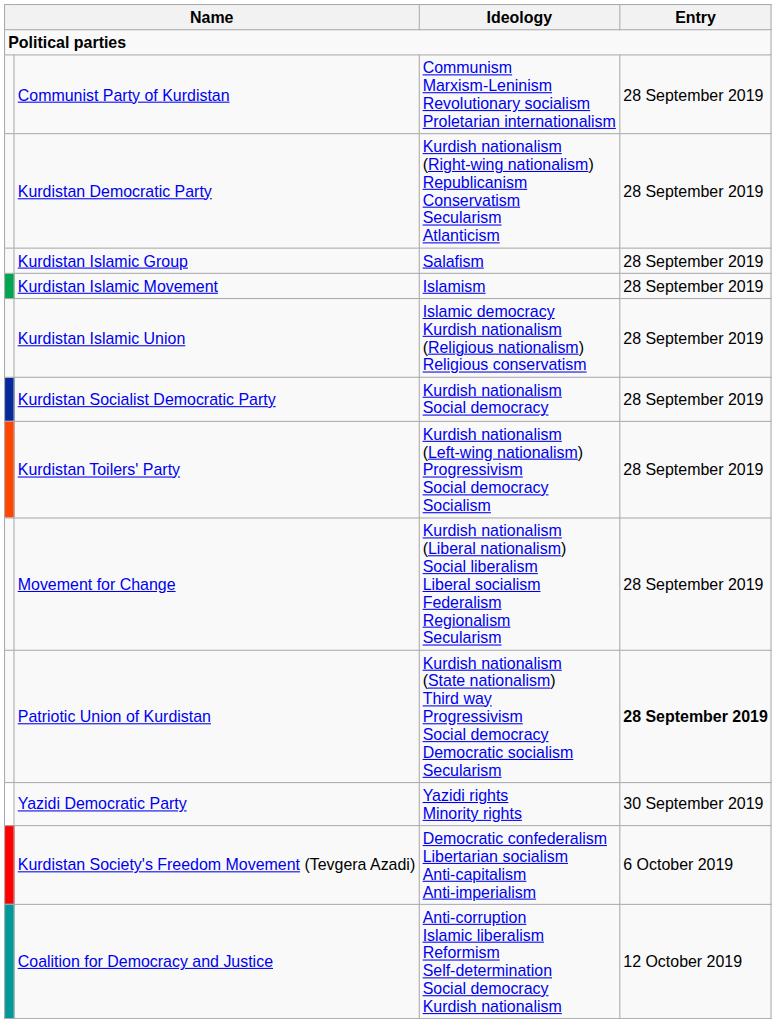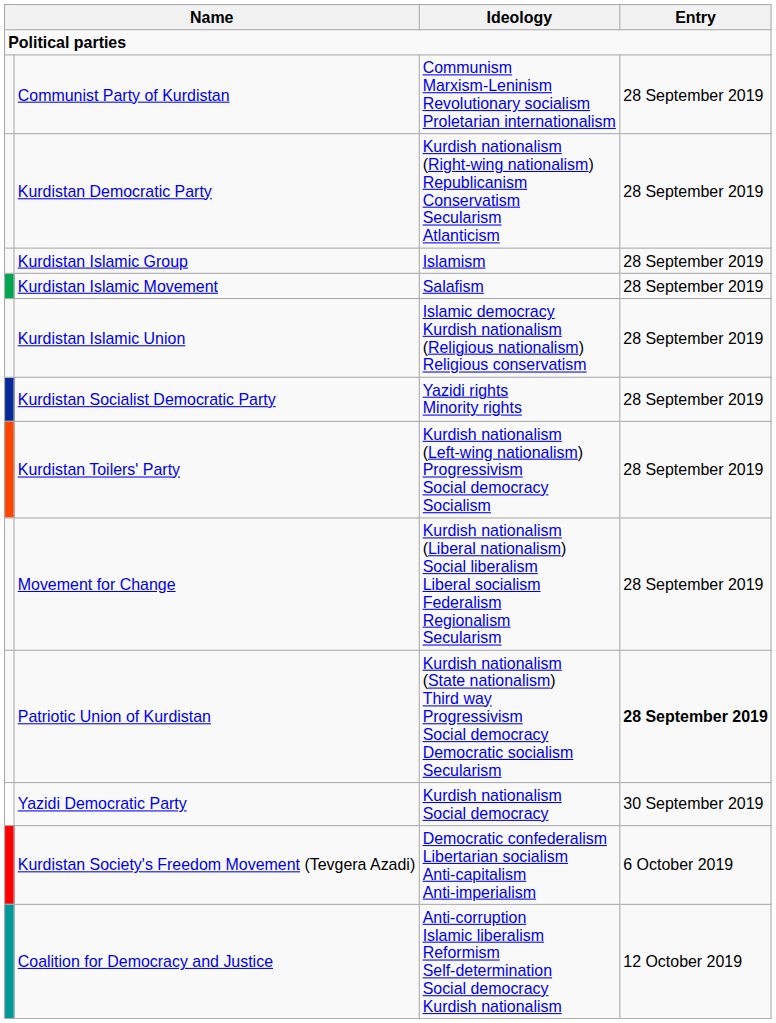(453, 261) Salafism -> (454, 261) Islamism
(454, 286) Islamism -> (453, 286) Salafism
(492, 399) Kurdish nationalism Social democracy -> (472, 399) Yazidi rights Minority rights
(472, 804) Yazidi rights Minority rights -> (492, 804) Kurdish nationalism Social democracy
